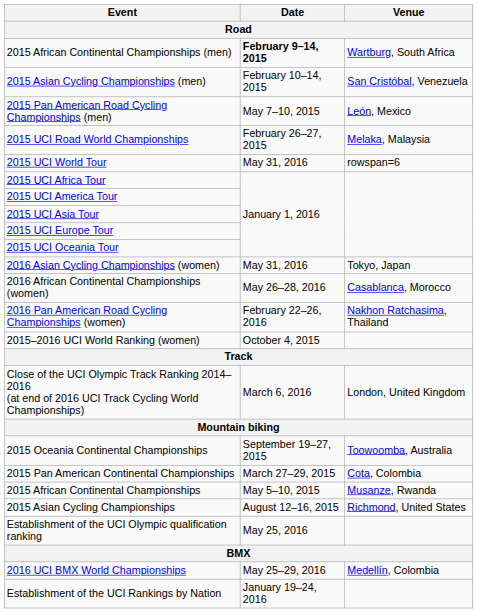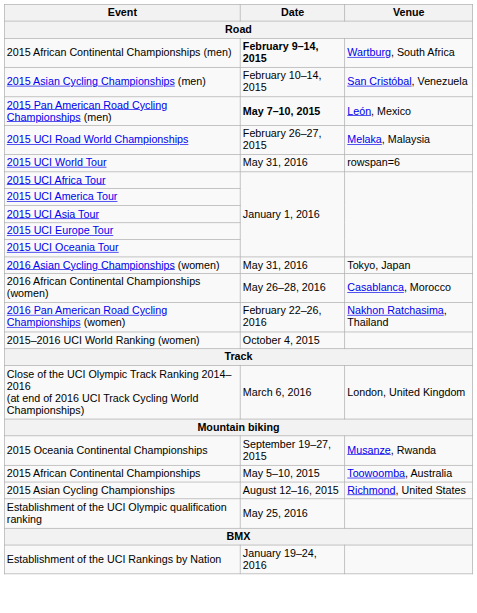(281, 111) normal -> (282, 111) bold
(400, 450) Toowoomba, Australia -> (392, 450) Musanze, Rwanda
- row: (121, 473)
(392, 490) Musanze, Rwanda -> (400, 473) Toowoomba, Australia
- row: (96, 570)
